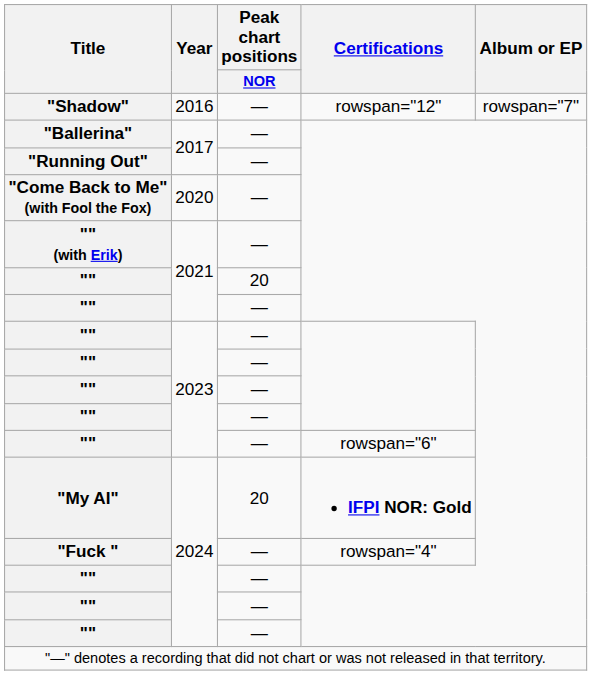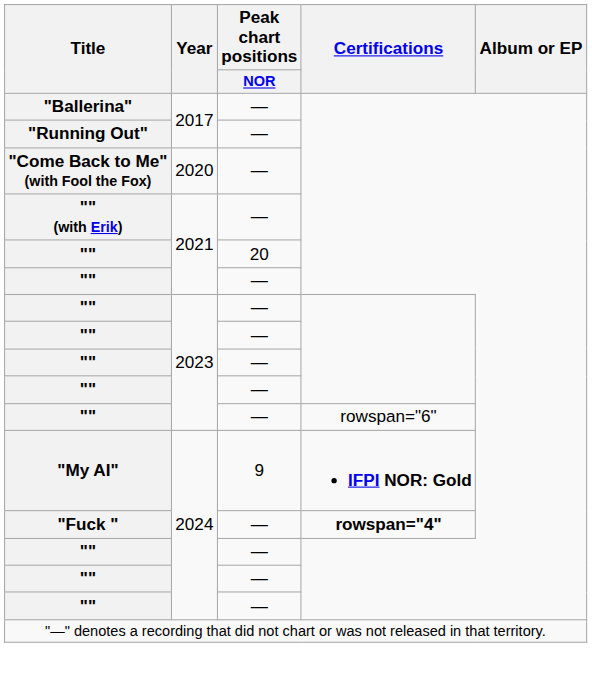- row: (88, 106)
(259, 497) 20 -> (259, 470) 9
(388, 551) normal -> (388, 524) bold
